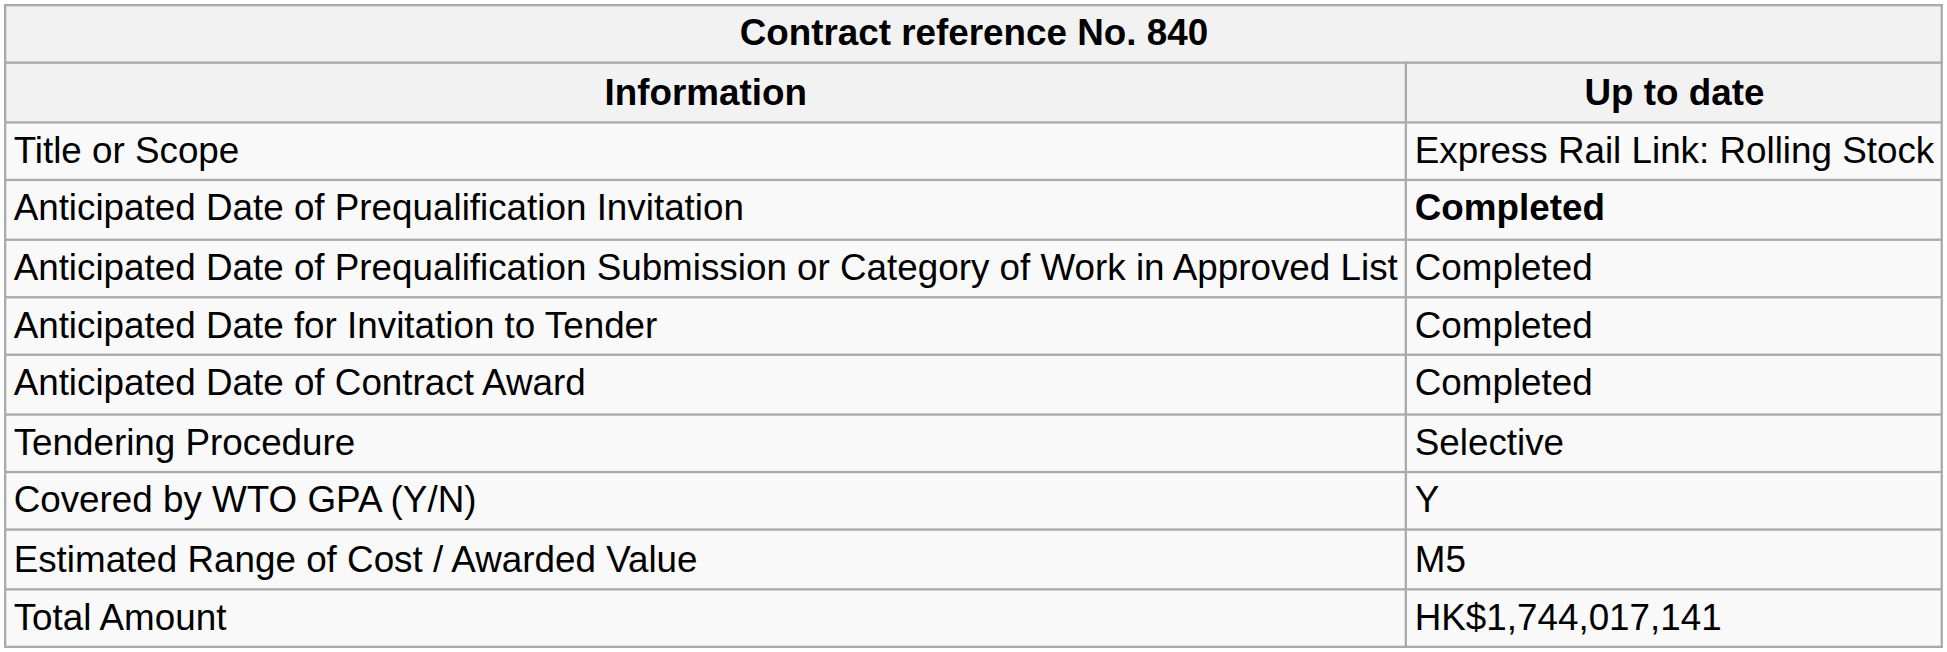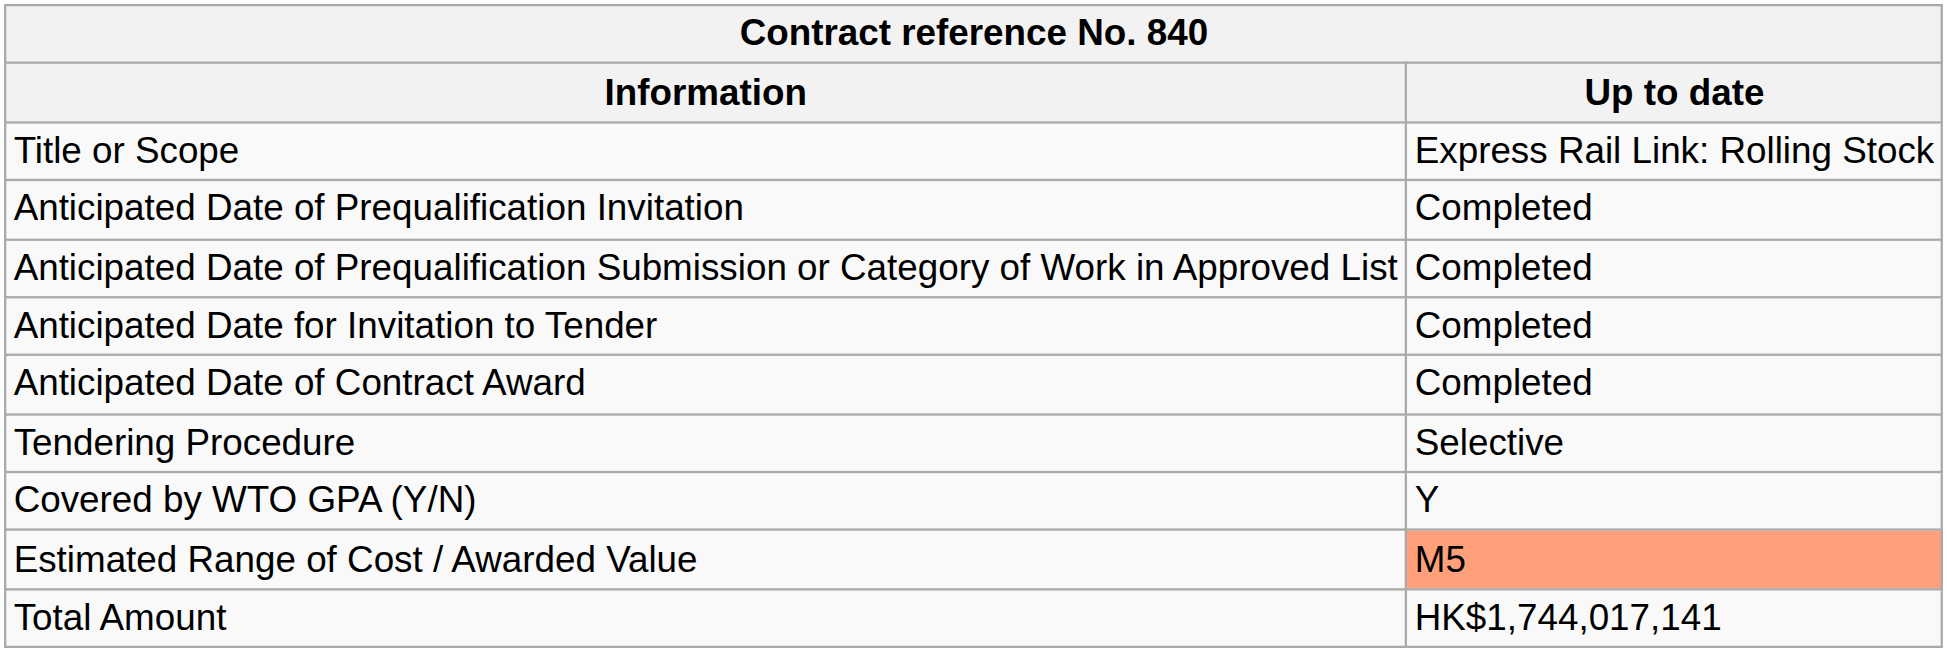(1510, 208) bold -> (1504, 208) normal
(1440, 558) no background -> (1440, 558) lightsalmon background
